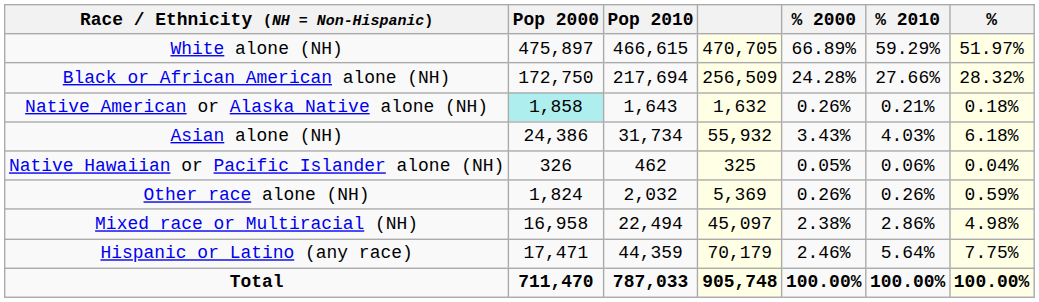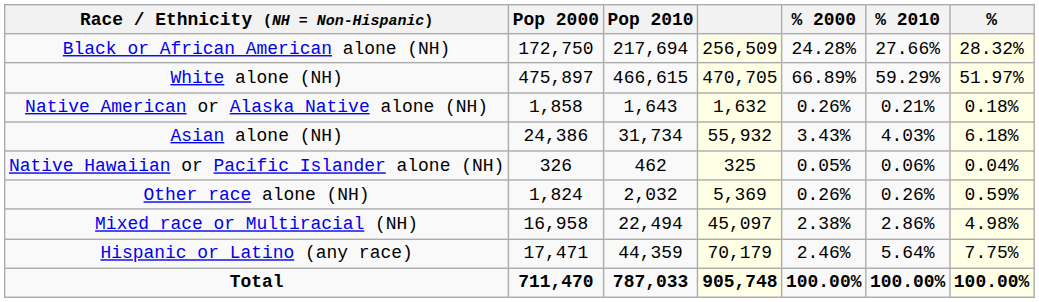rows swapped: (257, 49) <-> (257, 78)
(556, 107) paleturquoise background -> (556, 107) no background
